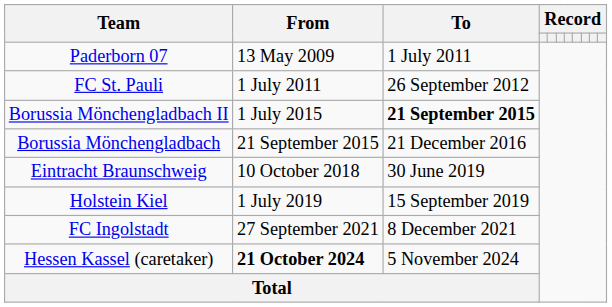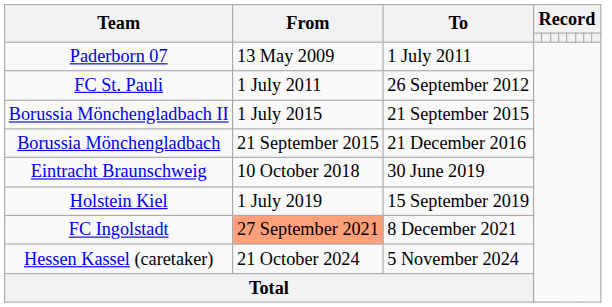(461, 114) bold -> (458, 114) normal
(308, 229) no background -> (308, 229) lightsalmon background
(301, 258) bold -> (298, 258) normal
